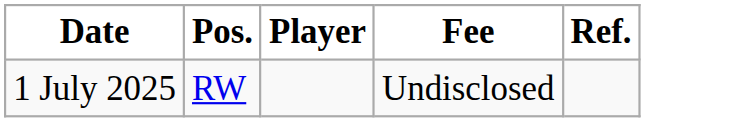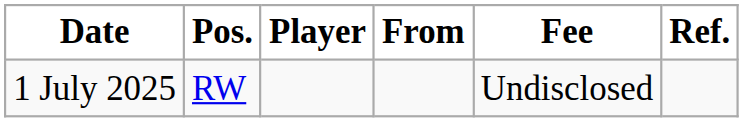+ column: (423, 32)
